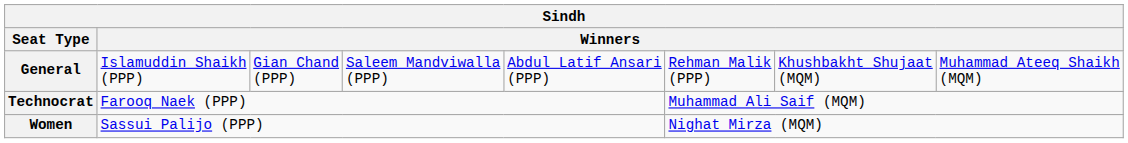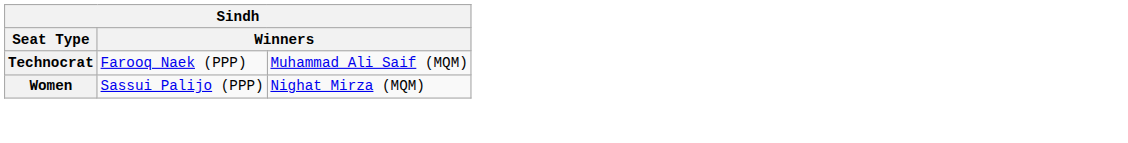- row: (51, 71)
